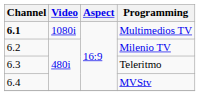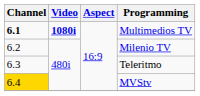(64, 30) normal -> (64, 30) bold
(14, 82) no background -> (14, 82) gold background
